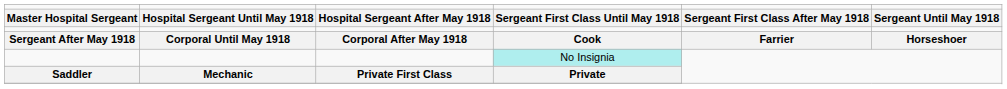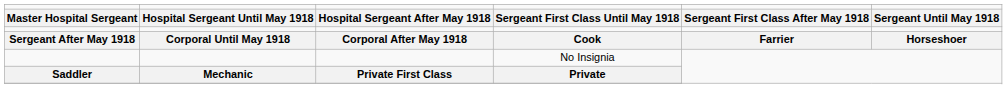(587, 57) paleturquoise background -> (587, 57) no background
